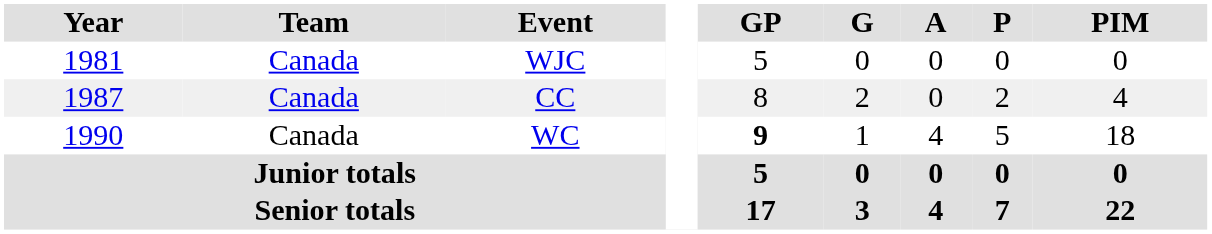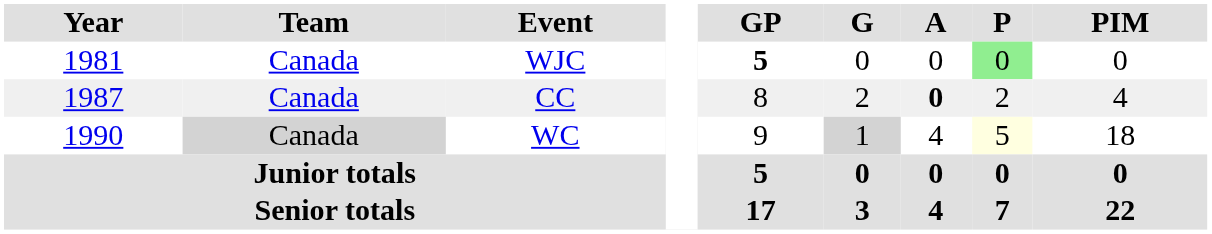(761, 59) normal -> (761, 59) bold
(1002, 59) no background -> (1002, 59) lightgreen background
(936, 97) normal -> (936, 97) bold
(314, 135) no background -> (314, 135) lightgrey background
(761, 135) bold -> (761, 135) normal
(862, 135) no background -> (862, 135) lightgrey background
(1002, 135) no background -> (1002, 135) lightyellow background
